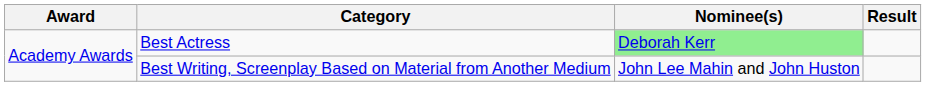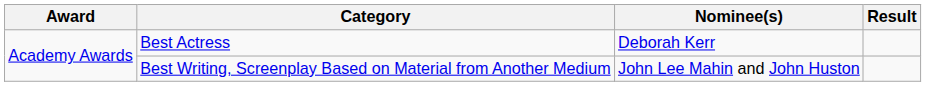(667, 42) lightgreen background -> (667, 42) no background
